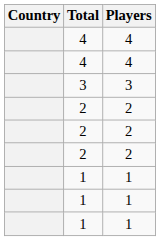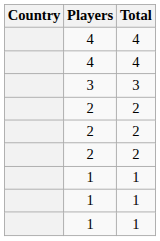columns swapped: (129, 16) <-> (83, 16)
